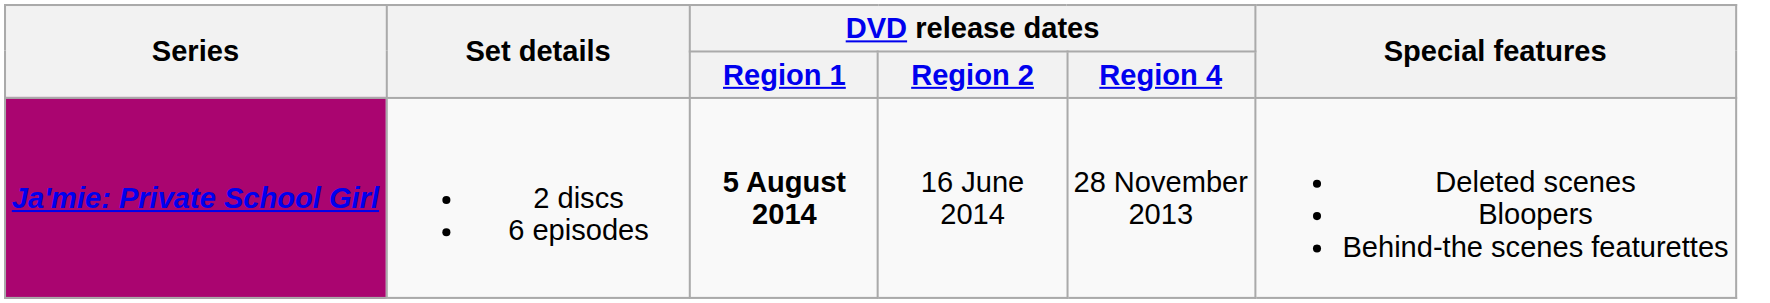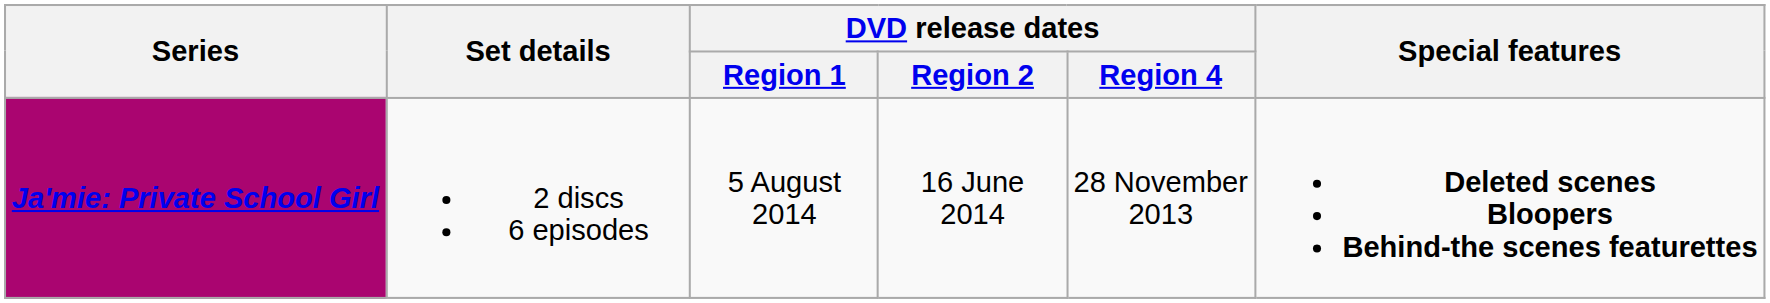(784, 198) bold -> (784, 198) normal
(1495, 214) normal -> (1510, 214) bold
